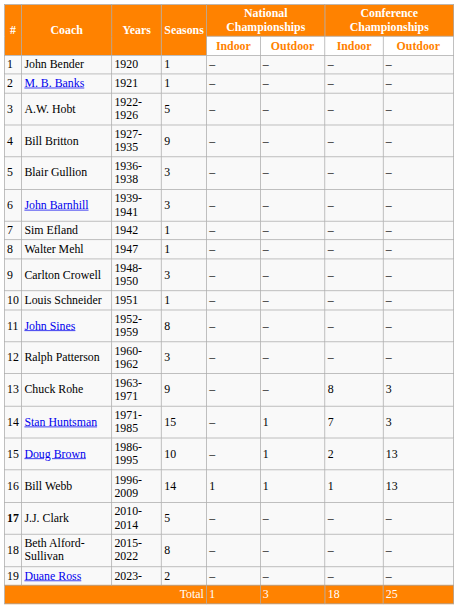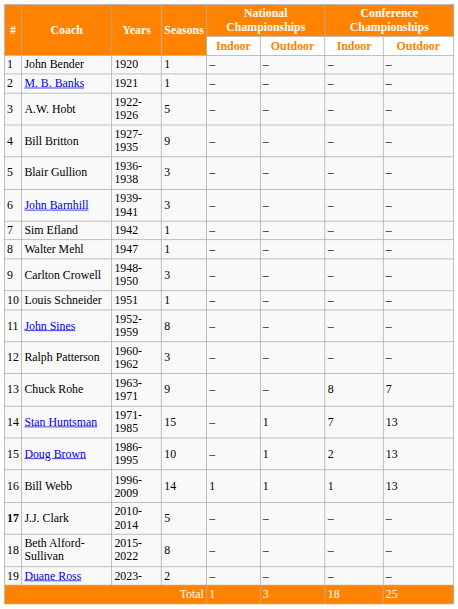(389, 389) 3 -> (389, 389) 7
(389, 422) 3 -> (392, 422) 13
